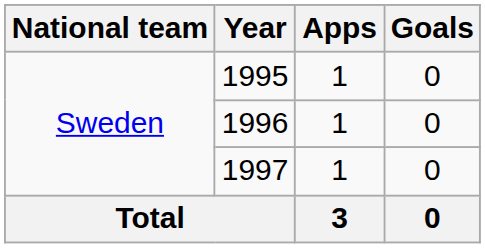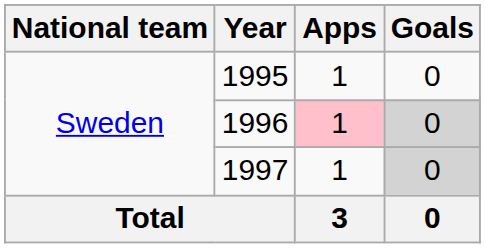(340, 123) no background -> (340, 123) pink background
(432, 123) no background -> (432, 123) lightgrey background
(432, 170) no background -> (432, 170) lightgrey background
